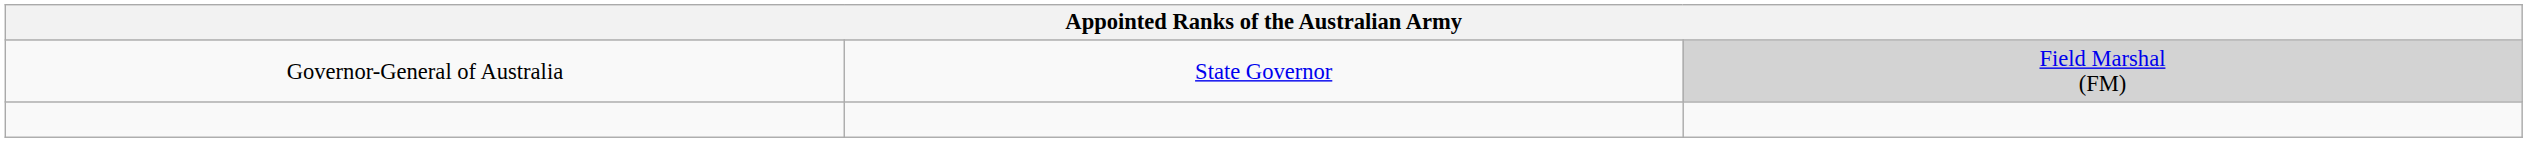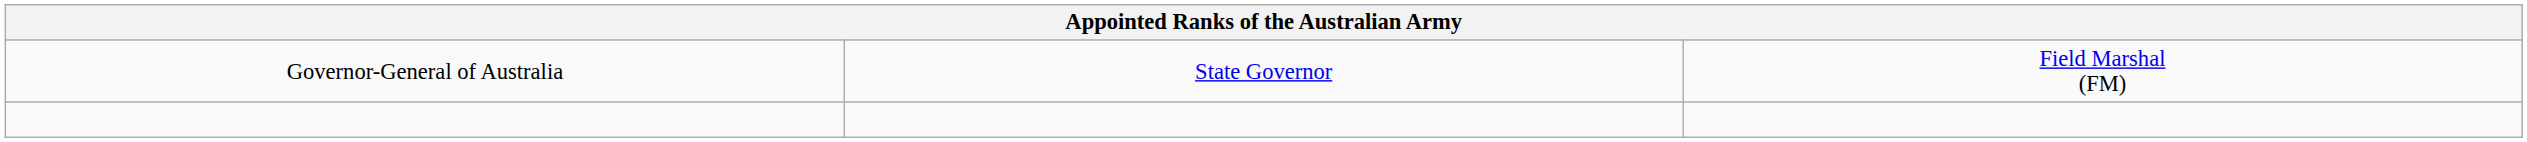(2102, 70) lightgrey background -> (2102, 70) no background
